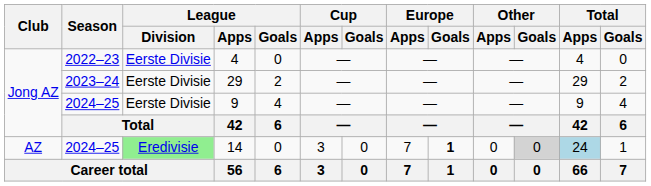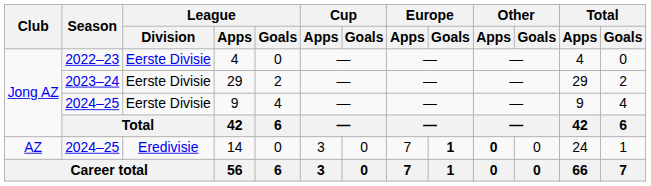(168, 147) lightgreen background -> (168, 147) no background
(494, 147) normal -> (494, 147) bold
(537, 147) lightgrey background -> (537, 147) no background
(580, 147) lightblue background -> (580, 147) no background
